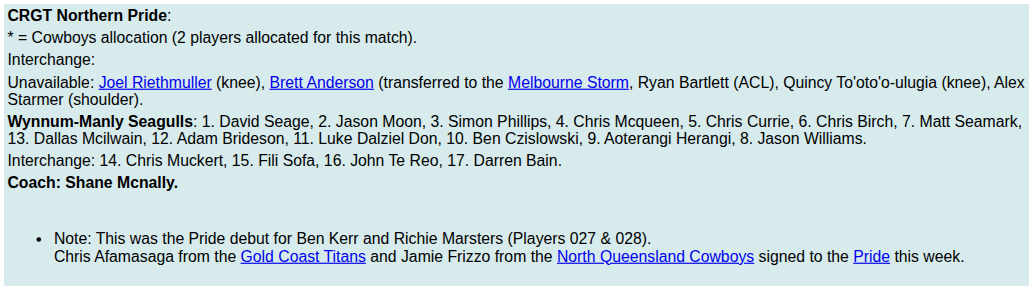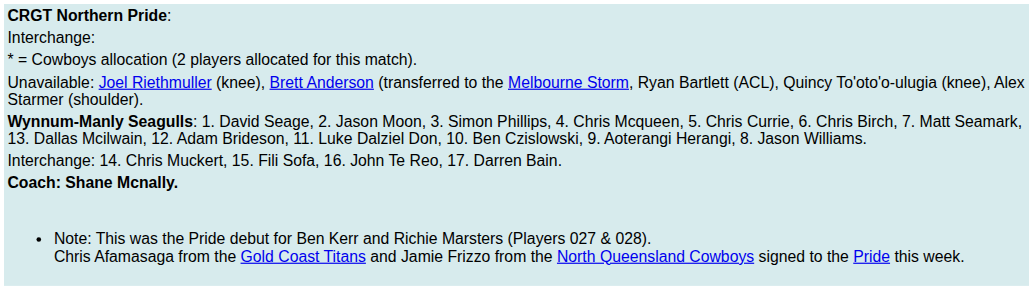(212, 38) * = Cowboys allocation (2 players allocated for this match). -> (51, 38) Interchange:
(51, 60) Interchange: -> (212, 60) * = Cowboys allocation (2 players allocated for this match).
